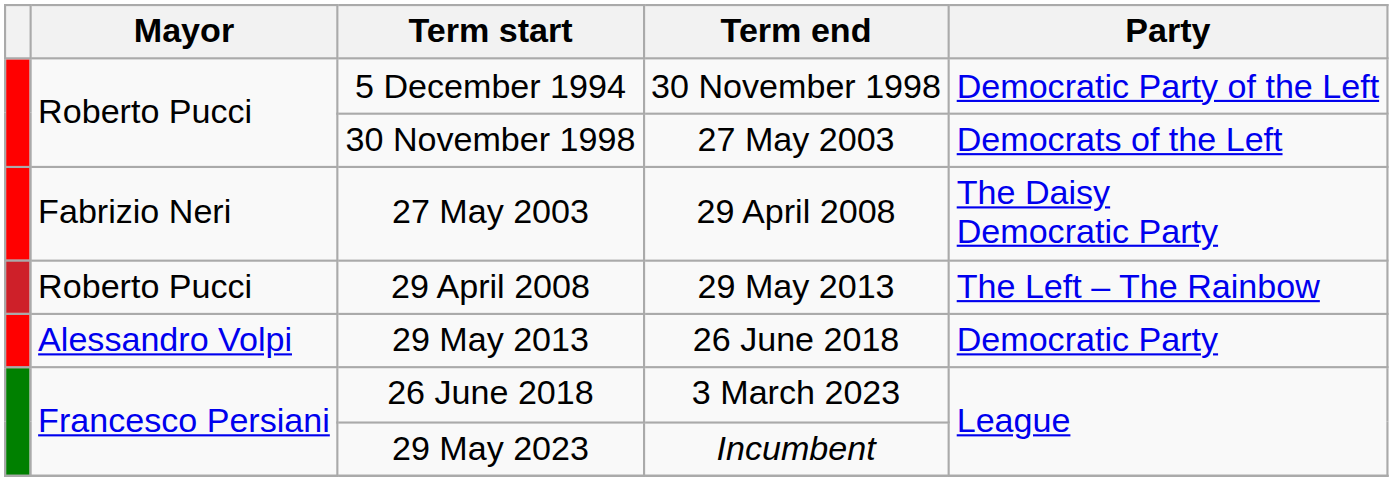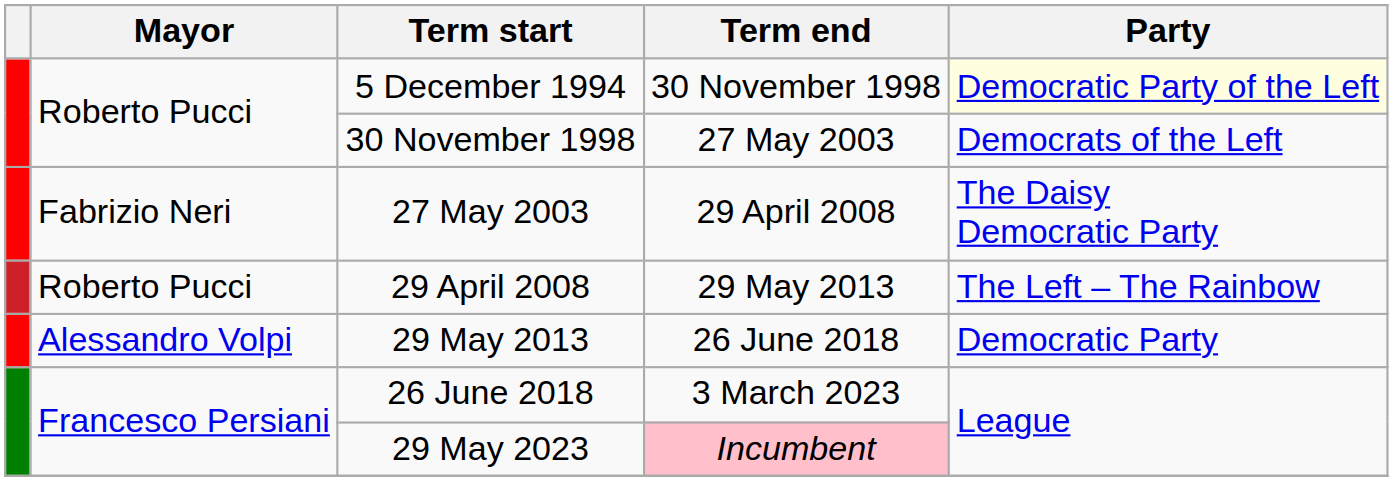(1168, 85) no background -> (1168, 85) lightyellow background
(796, 448) no background -> (796, 448) pink background
